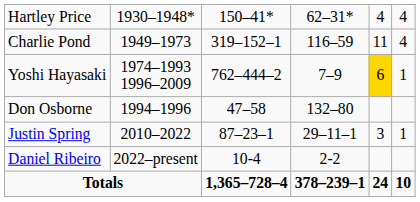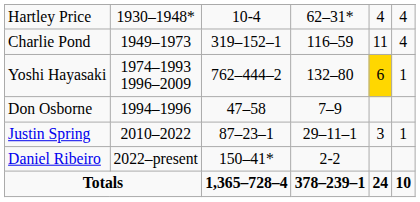(246, 16) 150–41* -> (246, 16) 10-4
(330, 75) 7–9 -> (330, 75) 132–80
(330, 109) 132–80 -> (330, 109) 7–9
(246, 158) 10-4 -> (246, 158) 150–41*
